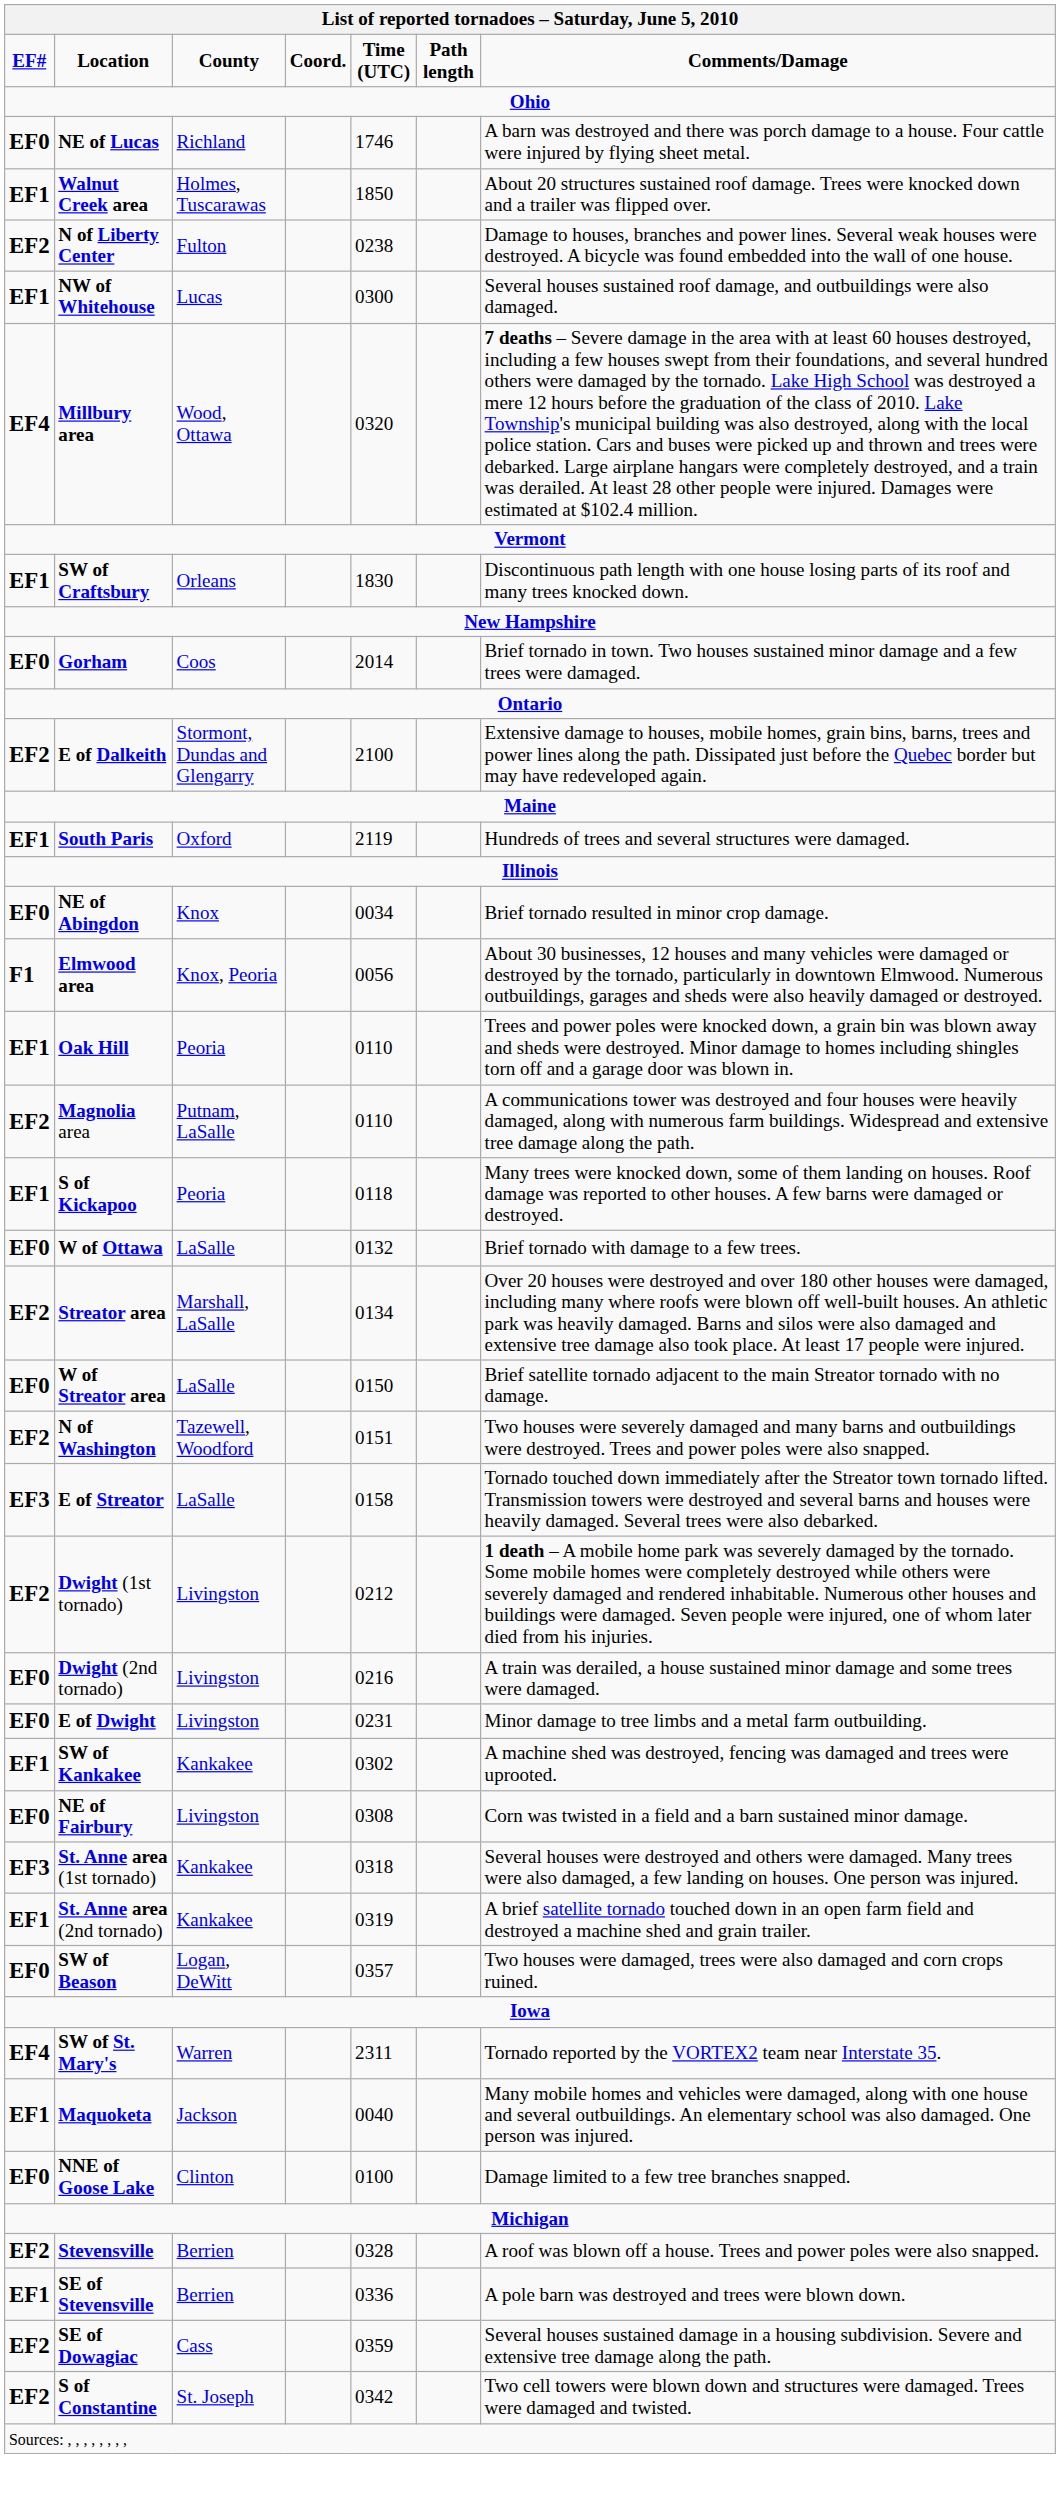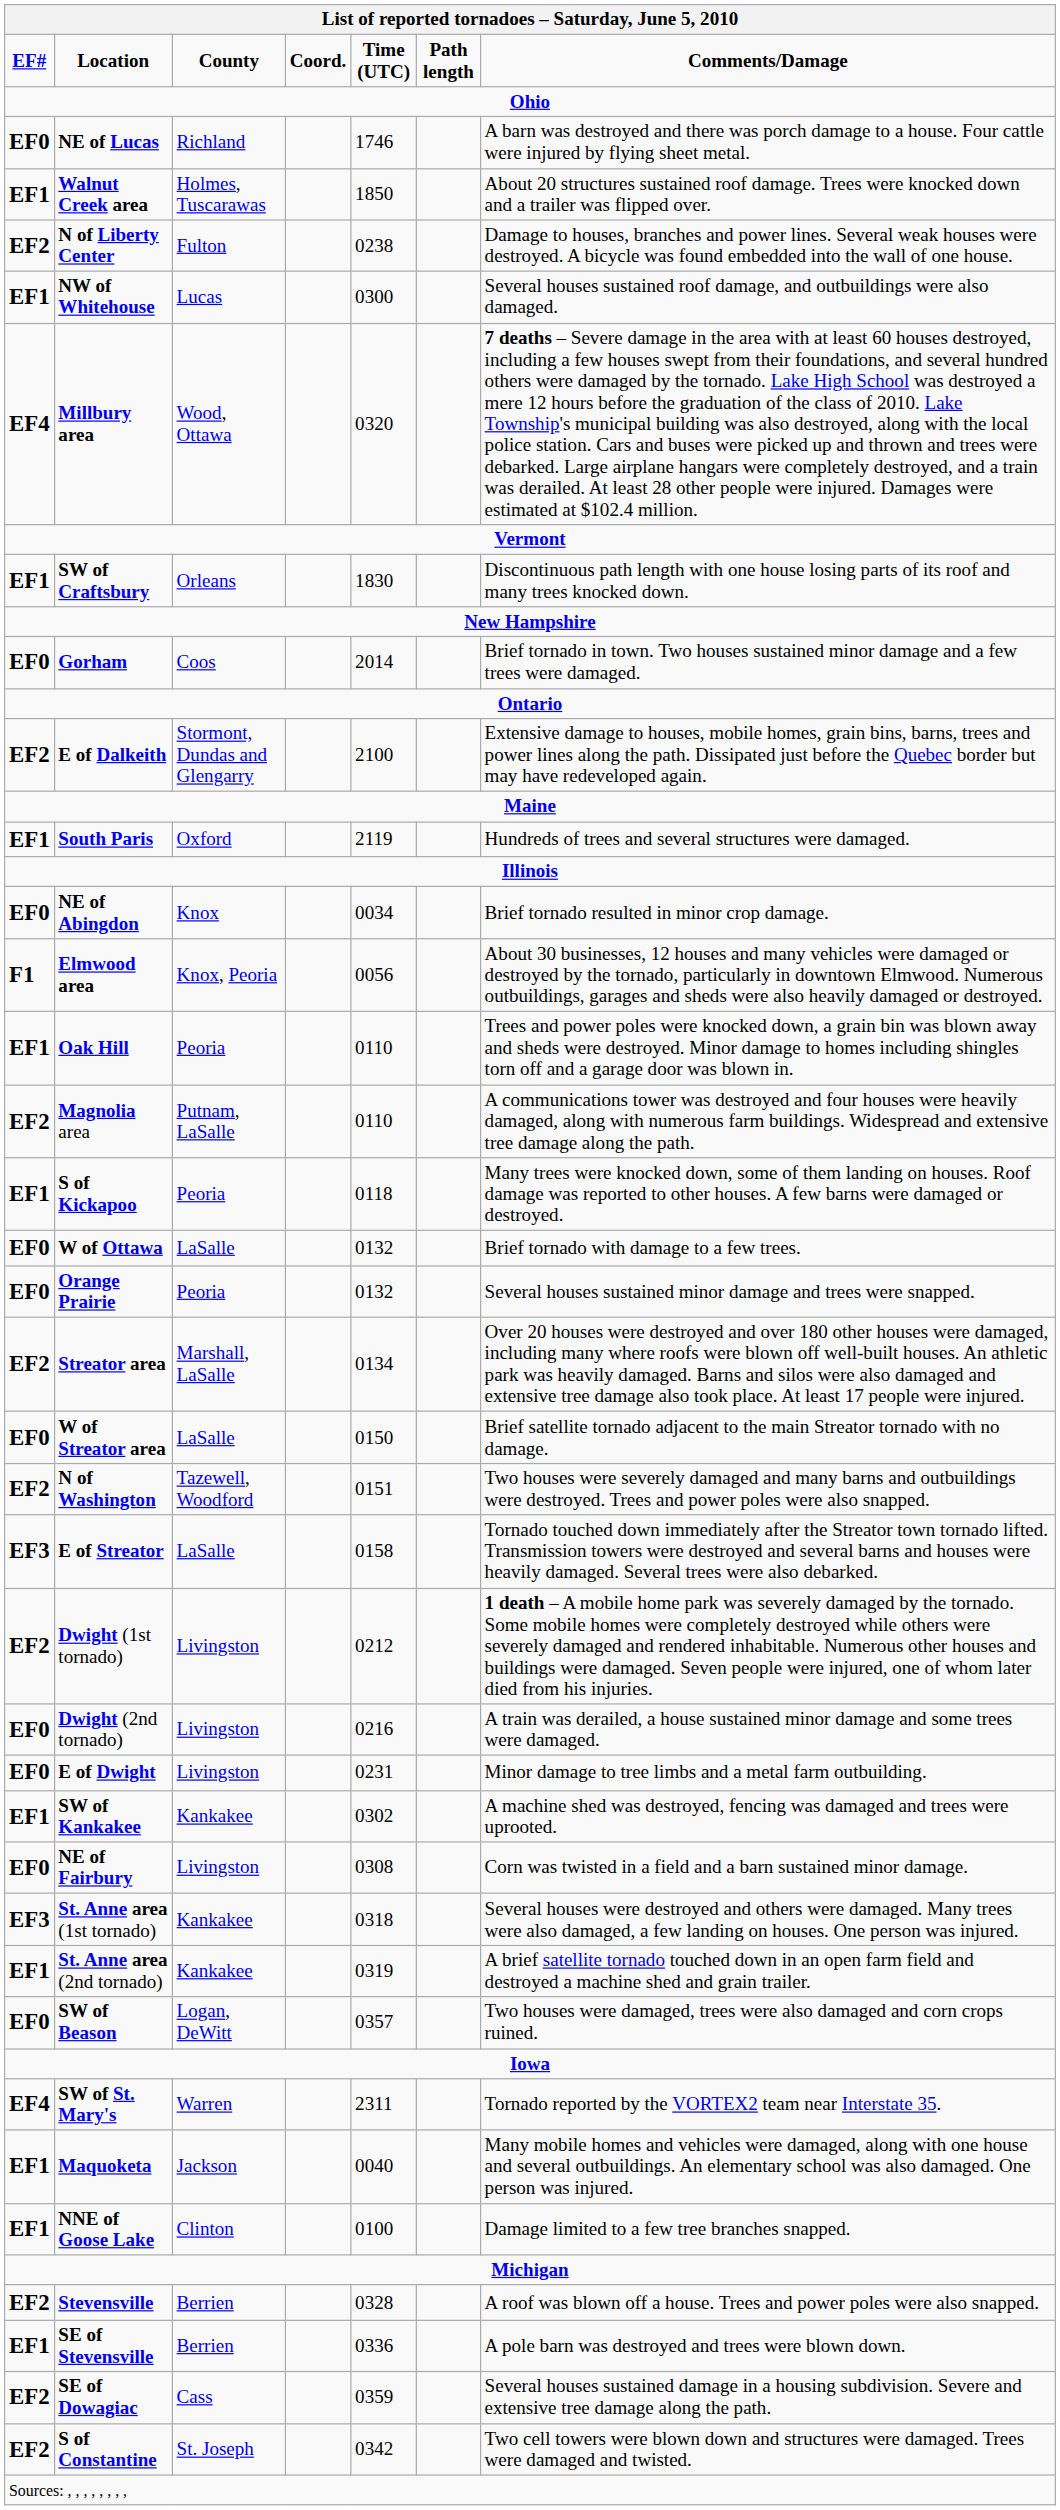+ row: (89, 1291)
(29, 2177) EF0 -> (29, 2228) EF1
